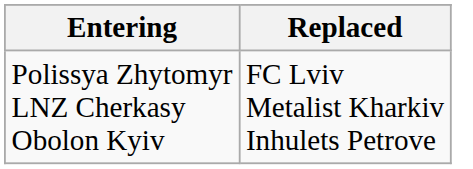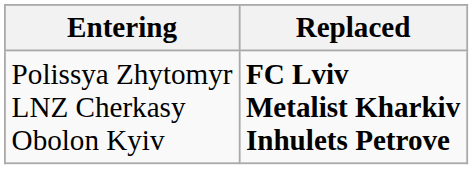(345, 106) normal -> (353, 106) bold
